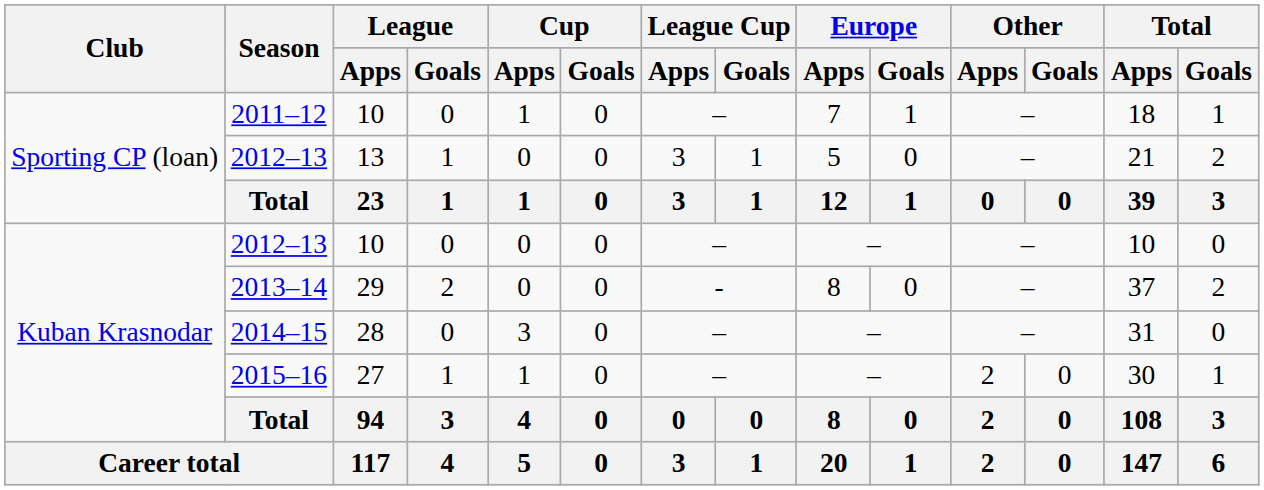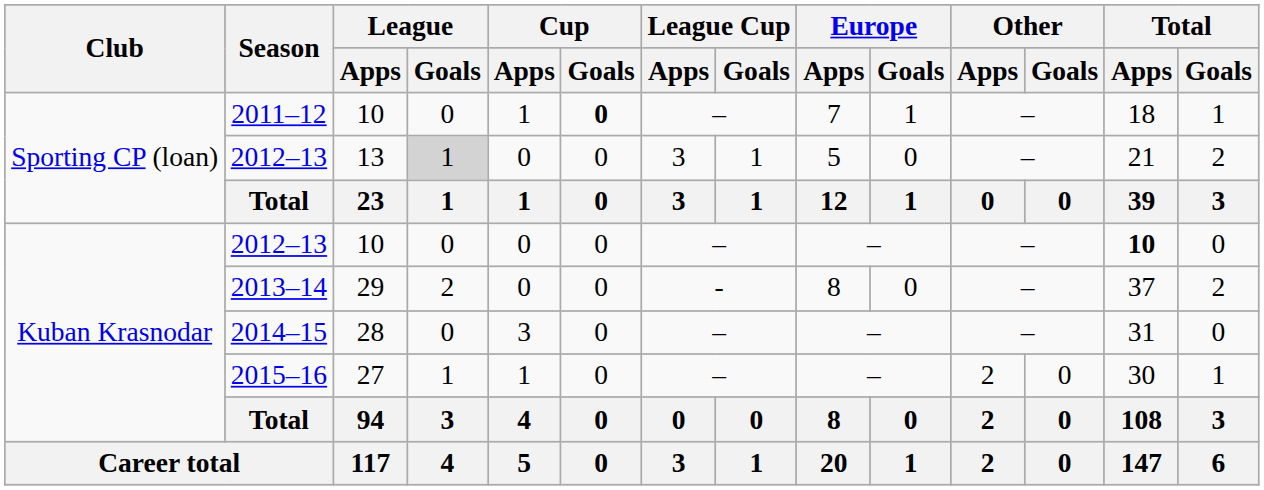(601, 113) normal -> (601, 113) bold
(447, 157) no background -> (447, 157) lightgrey background
(1141, 244) normal -> (1141, 244) bold
